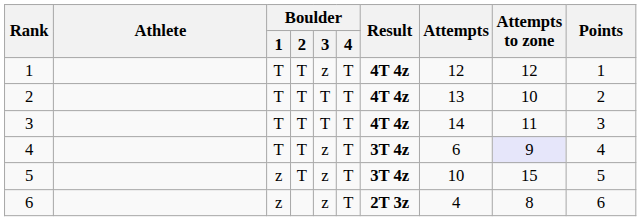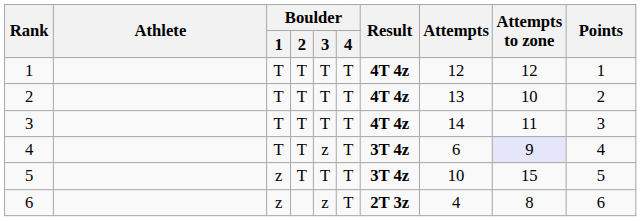(325, 70) z -> (325, 70) T
(325, 176) z -> (325, 176) T
